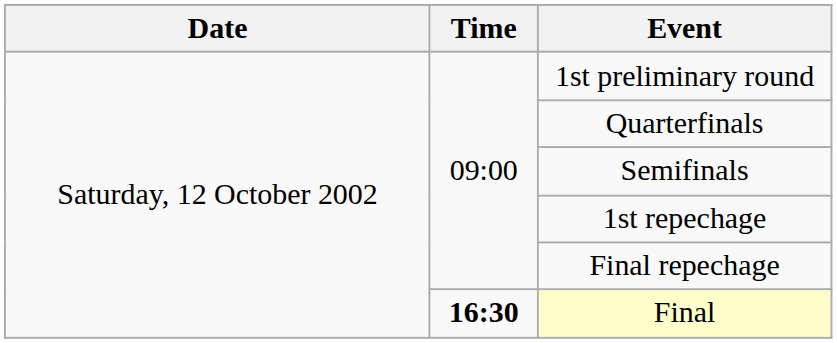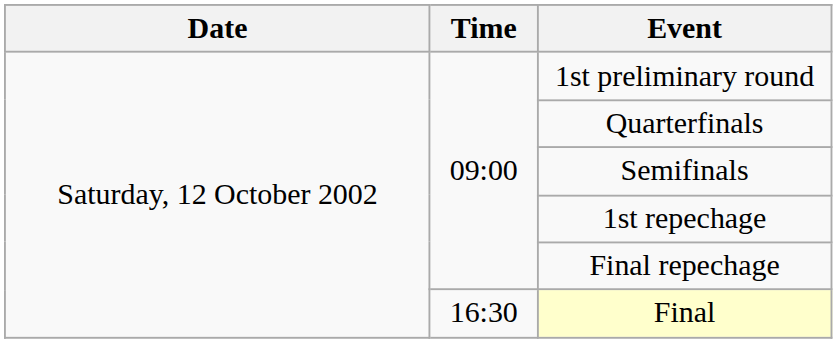(484, 312) bold -> (484, 312) normal
